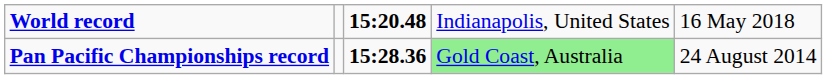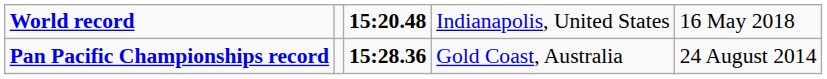(530, 55) lightgreen background -> (530, 55) no background
